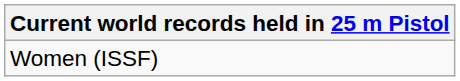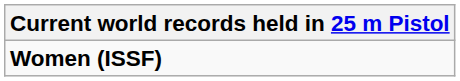(84, 58) normal -> (86, 58) bold
